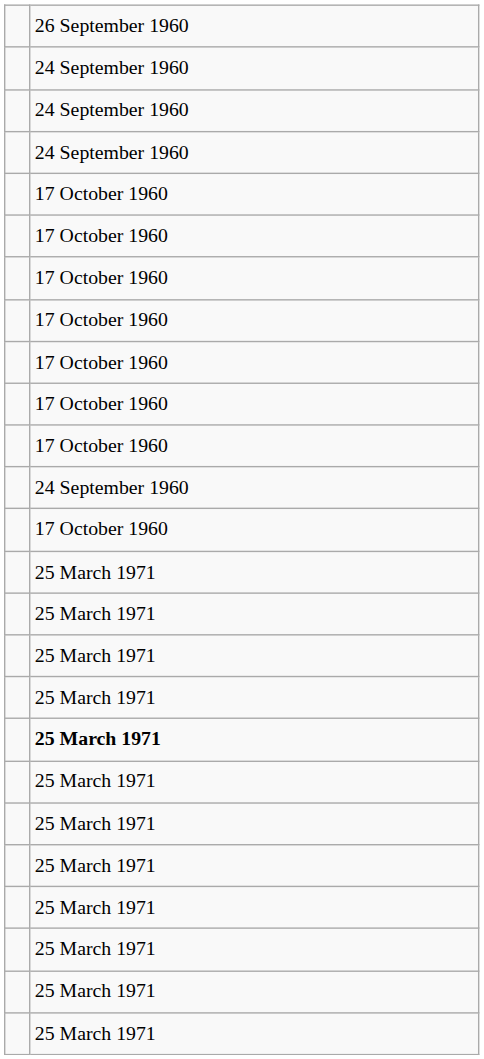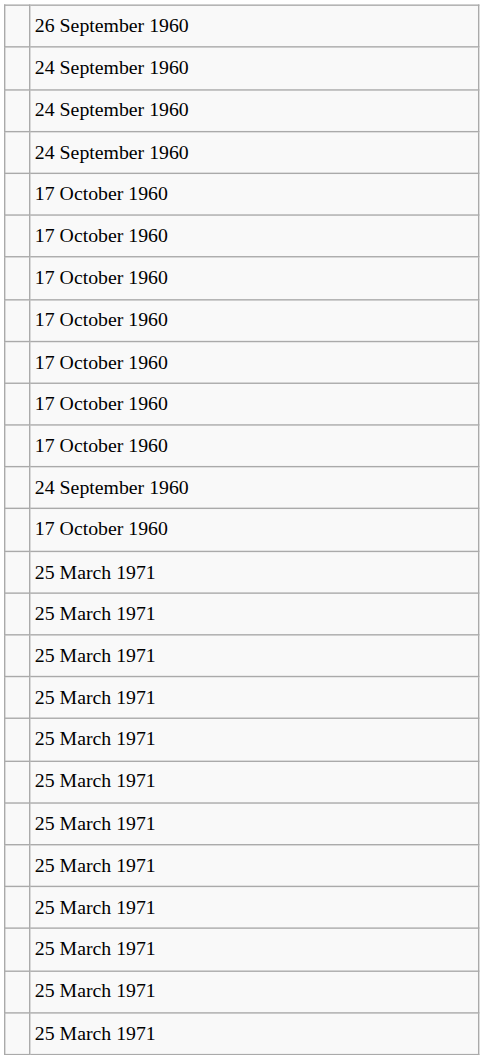(98, 739) bold -> (95, 739) normal
